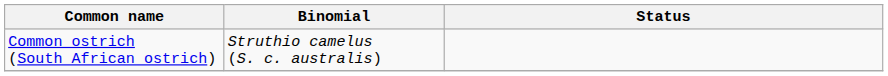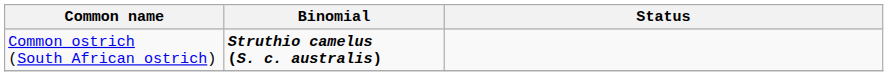(305, 50) normal -> (305, 50) bold
